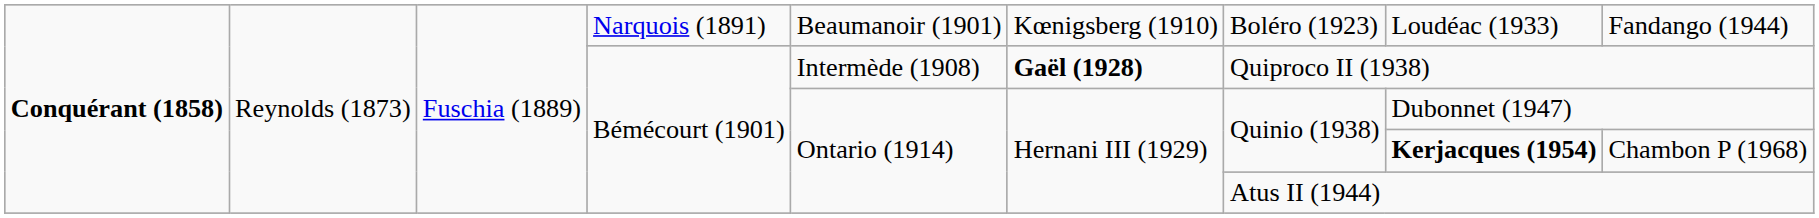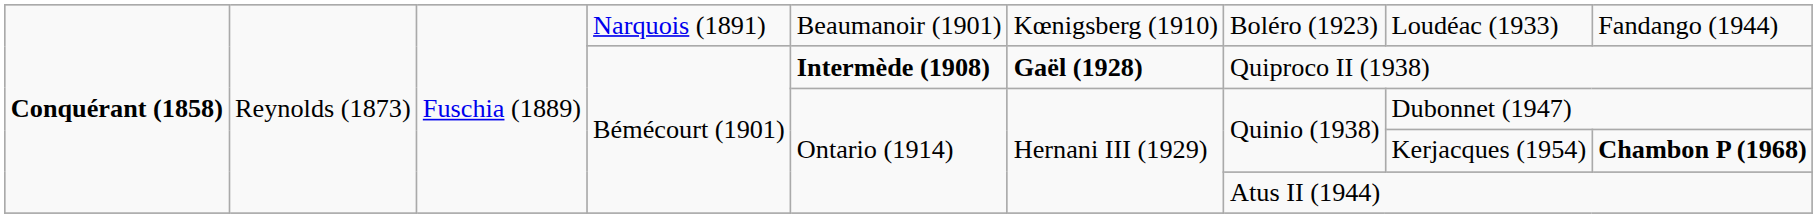(888, 66) normal -> (893, 66) bold
(1494, 150) bold -> (1489, 150) normal
(1708, 150) normal -> (1703, 150) bold
